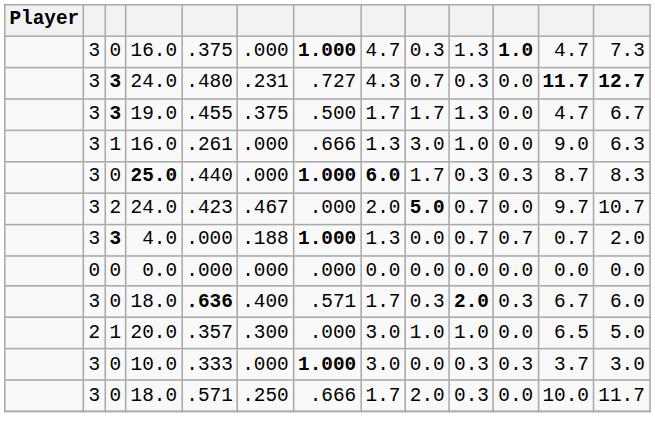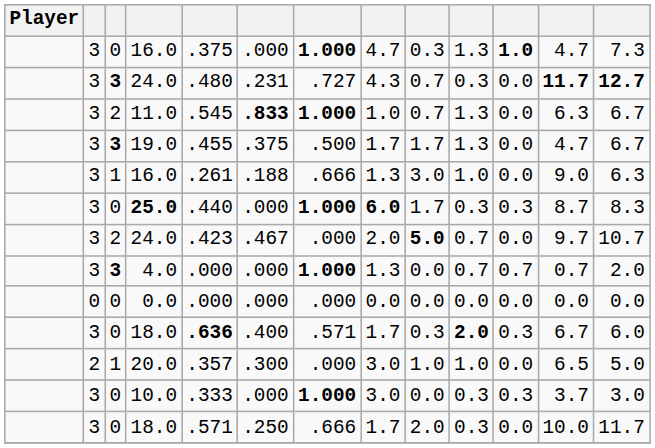+ row: (115, 115)
(265, 146) .000 -> (265, 177) .188
(265, 240) .188 -> (265, 271) .000
